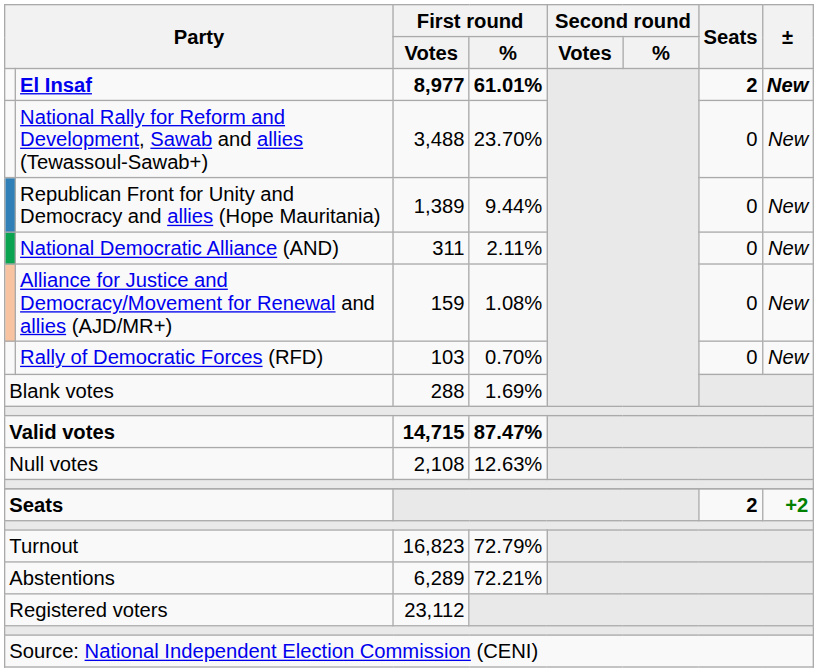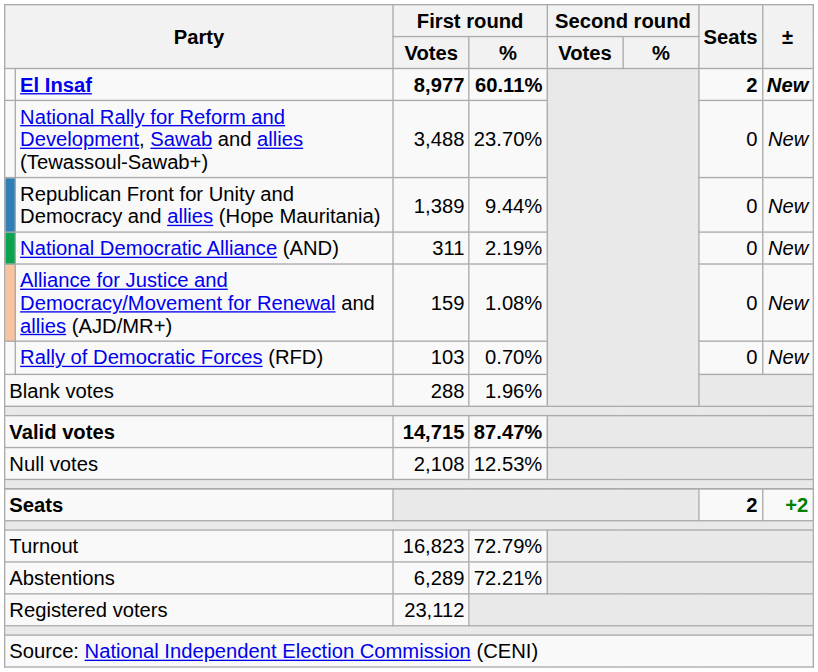(508, 85) 61.01% -> (509, 85) 60.11%
(514, 249) 2.11% -> (514, 249) 2.19%
(514, 390) 1.69% -> (514, 390) 1.96%
(508, 463) 12.63% -> (508, 463) 12.53%
